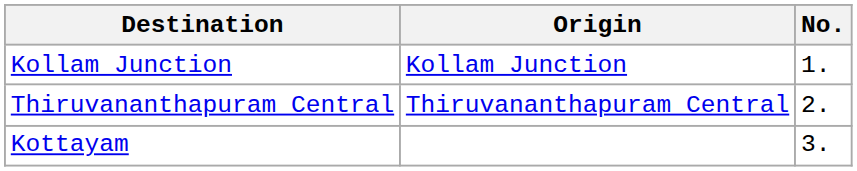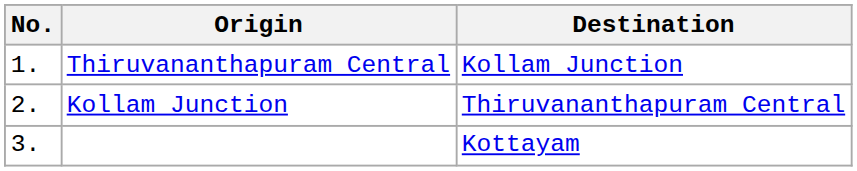columns swapped: (823, 25) <-> (202, 25)
(516, 65) Kollam Junction -> (258, 65) Thiruvananthapuram Central
(598, 105) Thiruvananthapuram Central -> (177, 105) Kollam Junction
